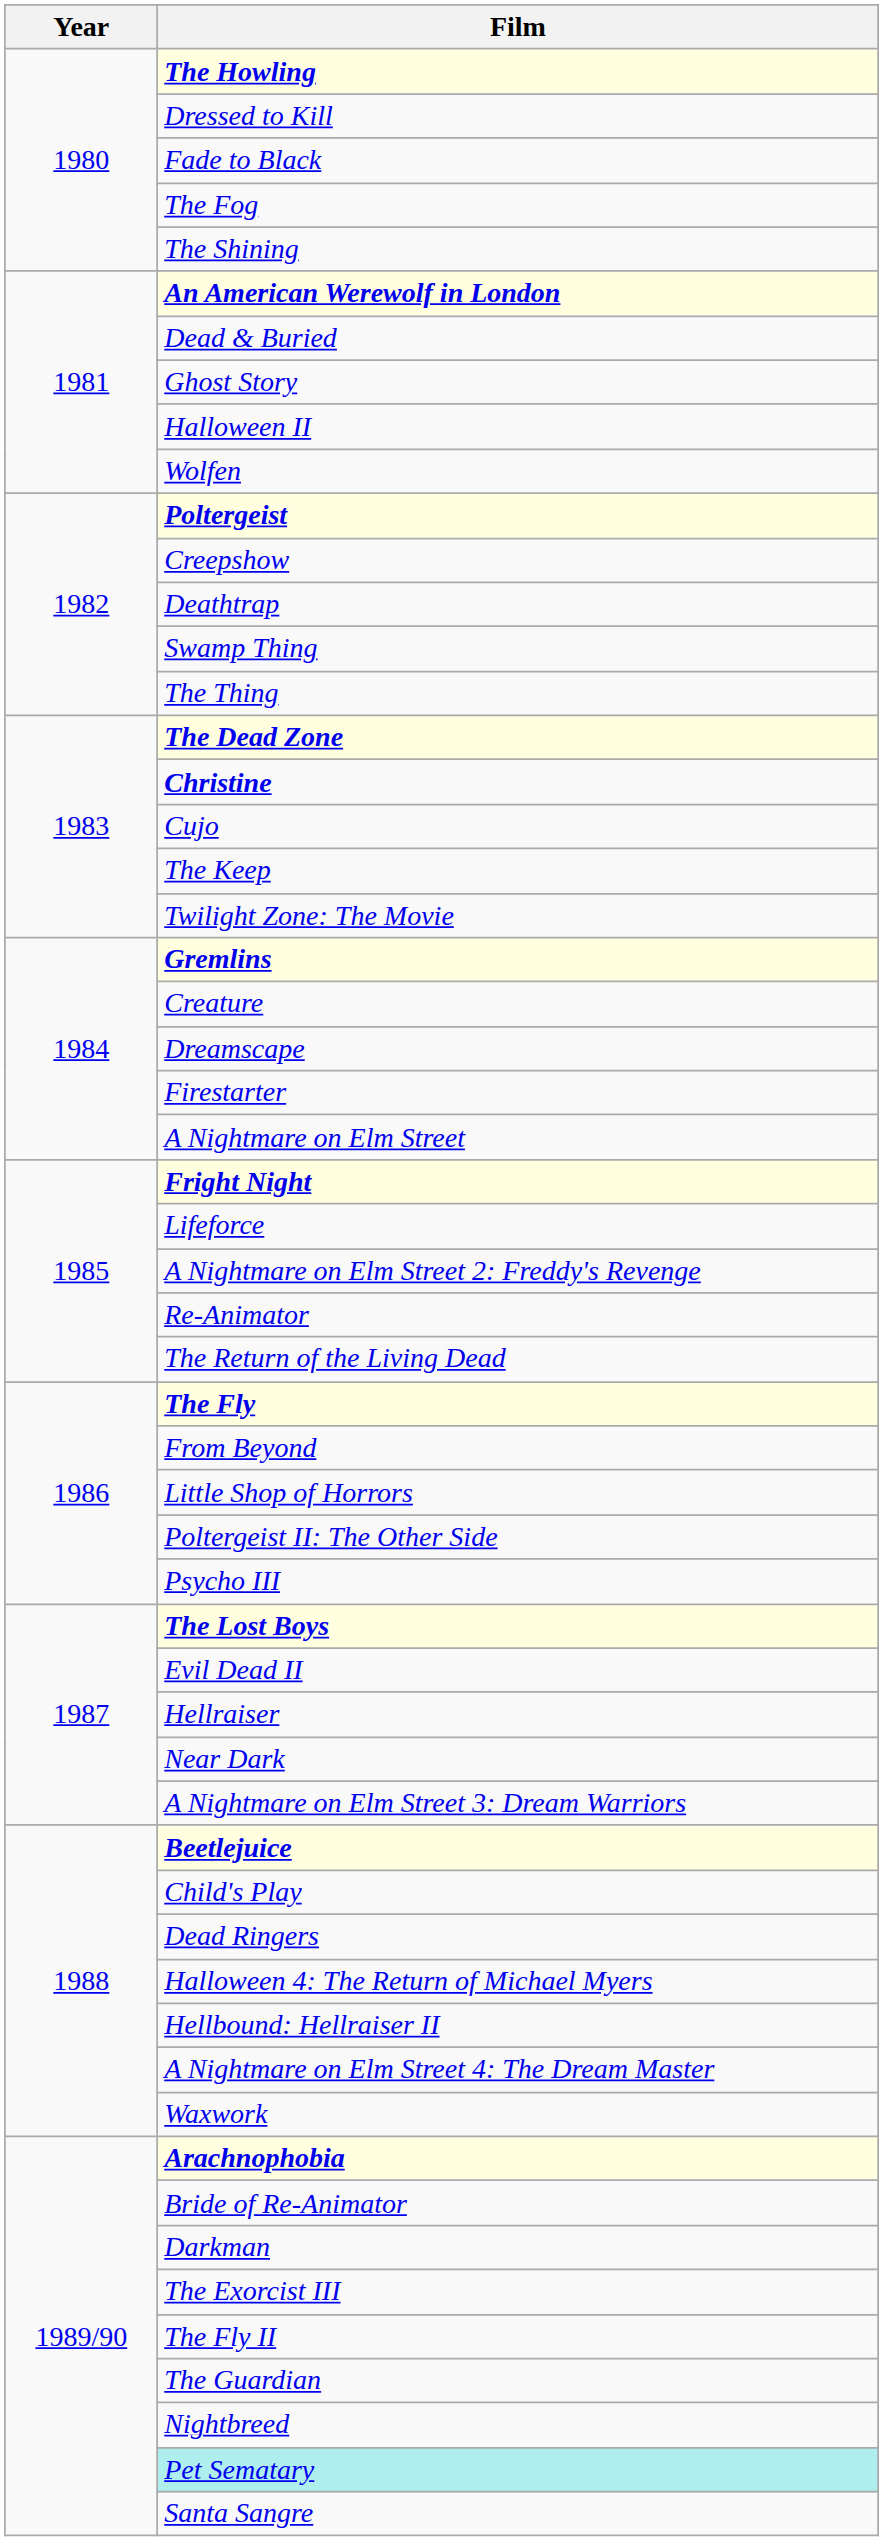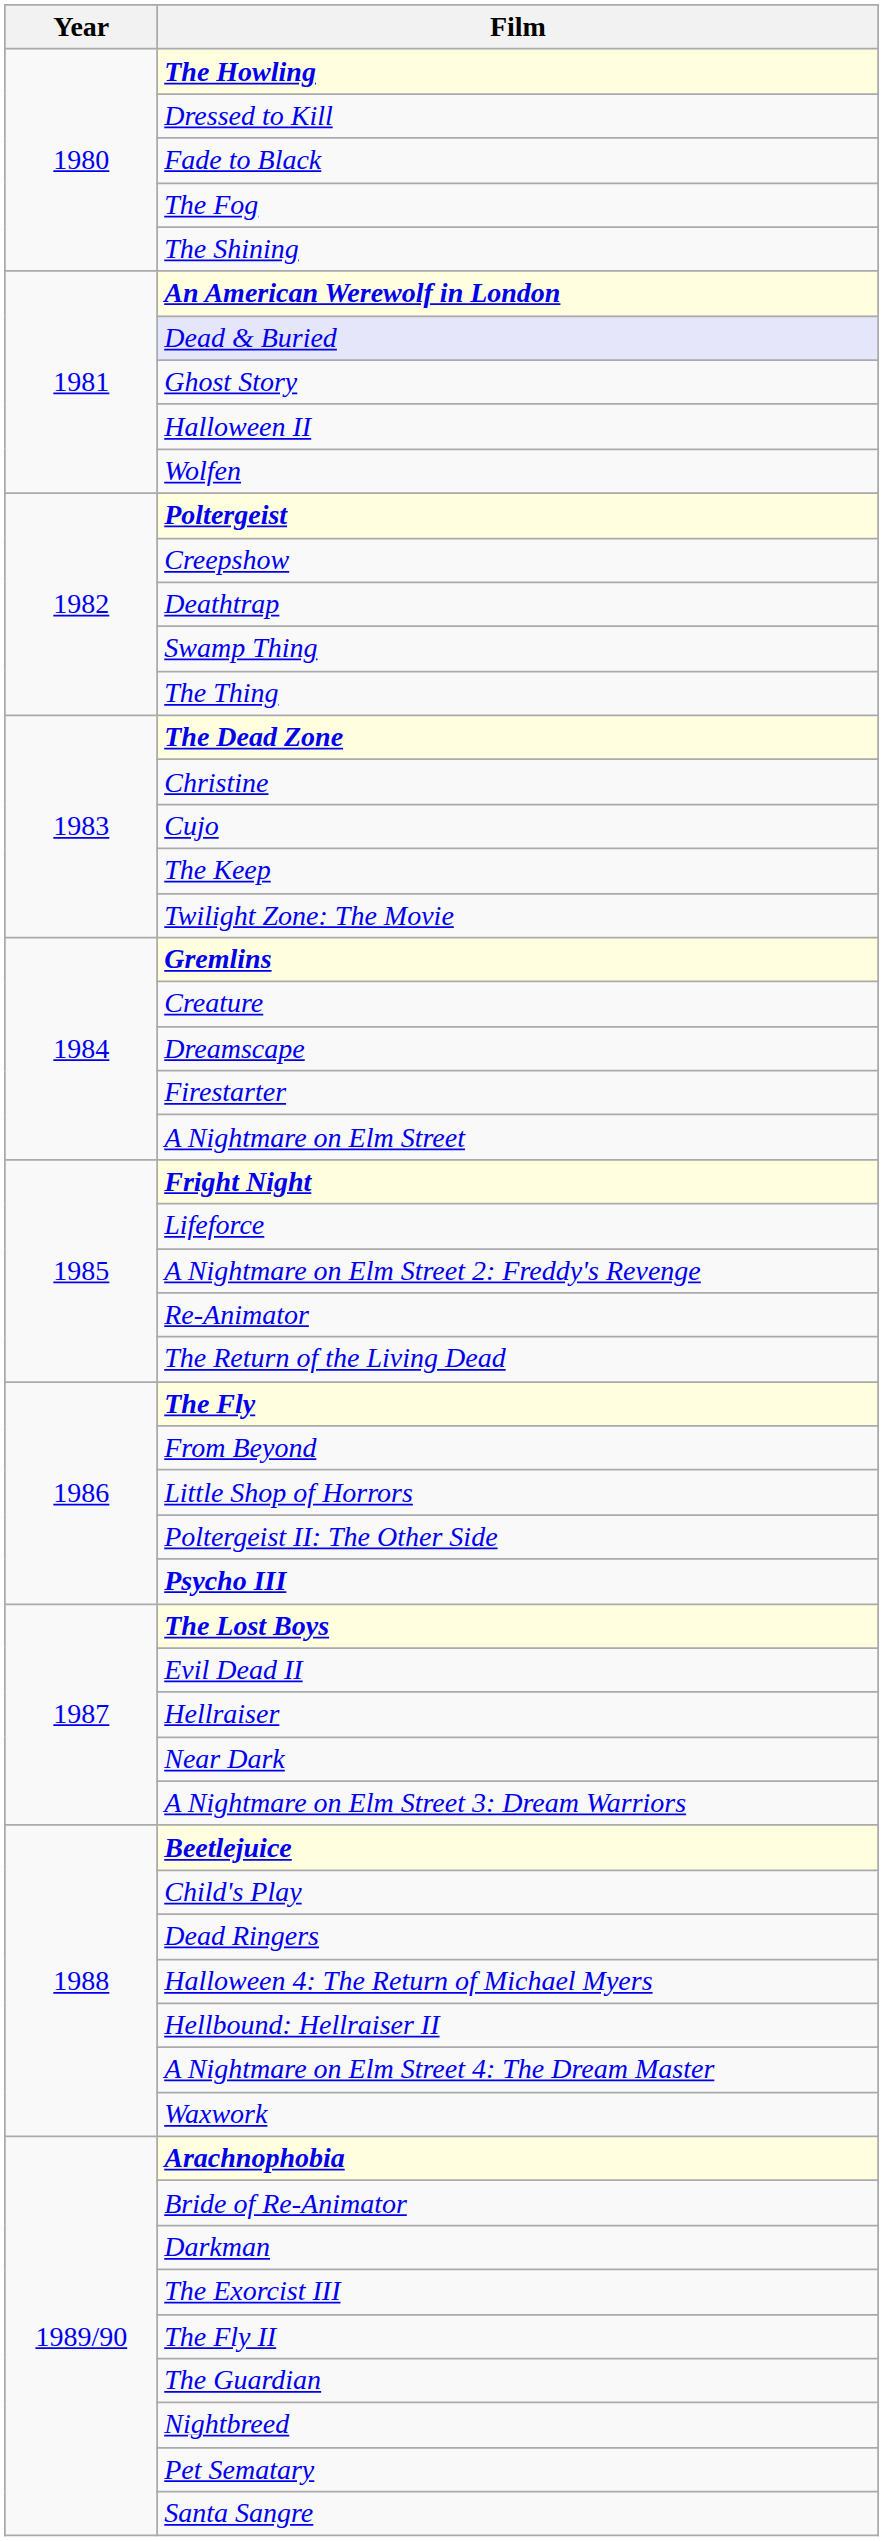(251, 337) no background -> (251, 337) lavender background
(218, 781) bold -> (216, 781) normal
(222, 1580) normal -> (225, 1580) bold
(239, 2469) paleturquoise background -> (239, 2469) no background
